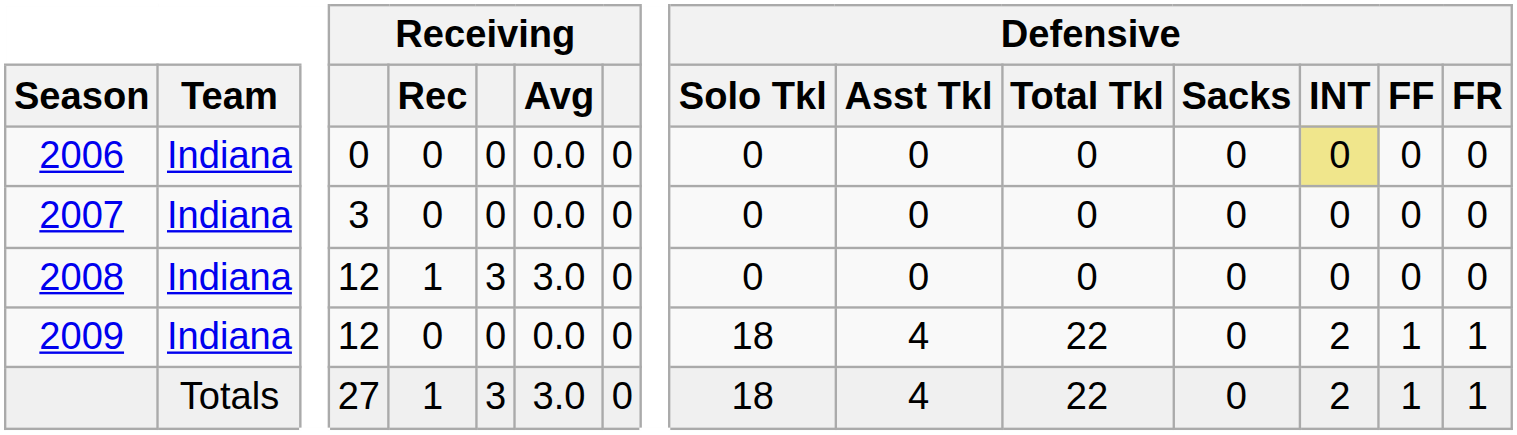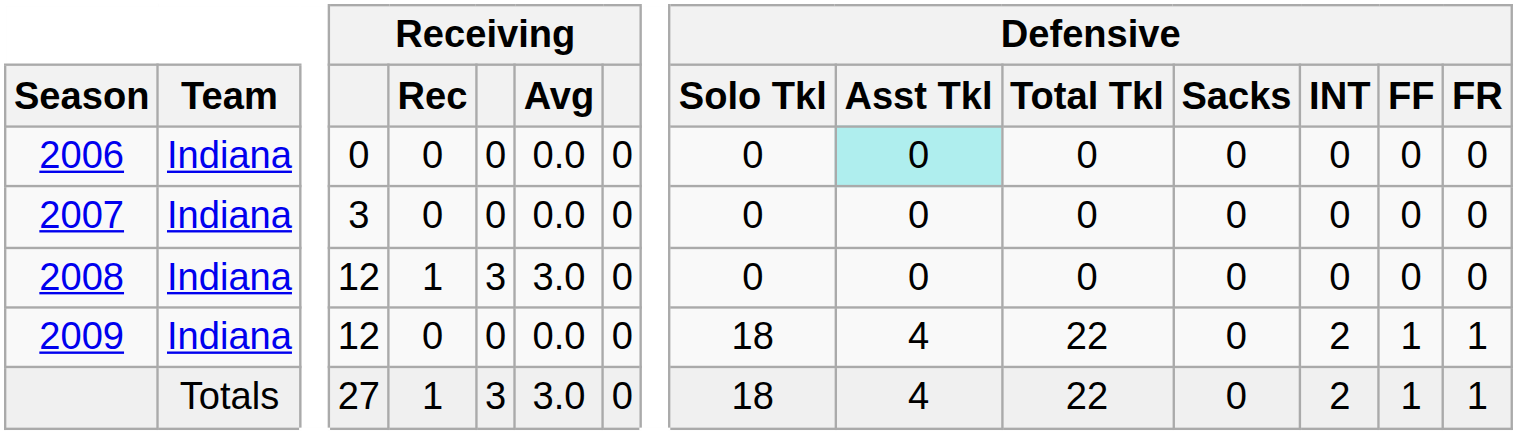(918, 155) no background -> (918, 155) paleturquoise background
(1340, 155) khaki background -> (1340, 155) no background
